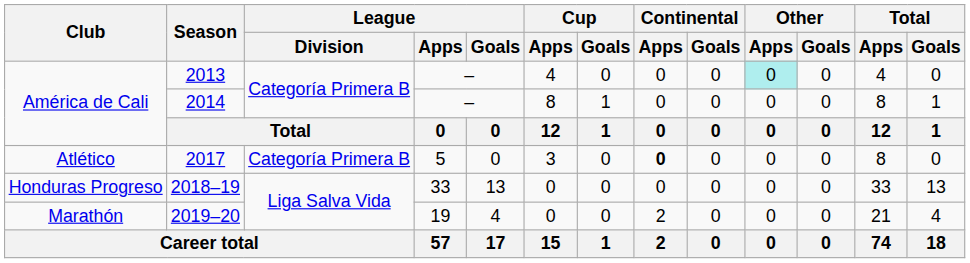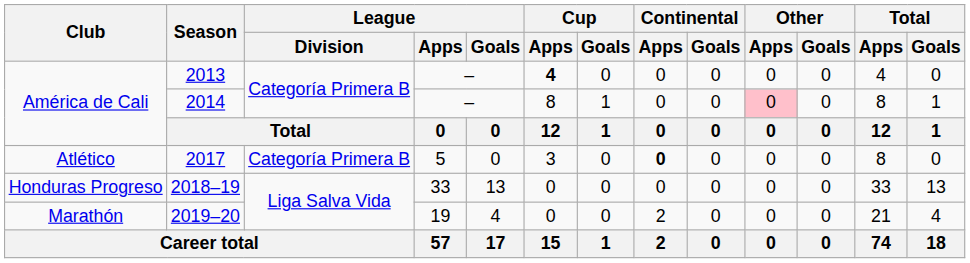(551, 74) normal -> (551, 74) bold
(771, 74) paleturquoise background -> (771, 74) no background
(771, 103) no background -> (771, 103) pink background
